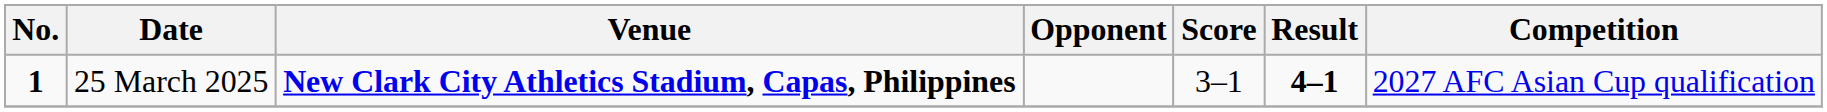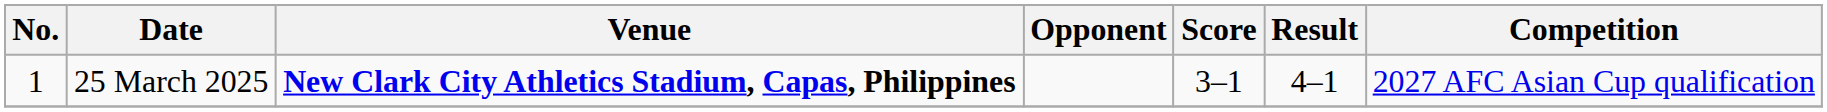(36, 80) bold -> (36, 80) normal
(1315, 80) bold -> (1315, 80) normal
